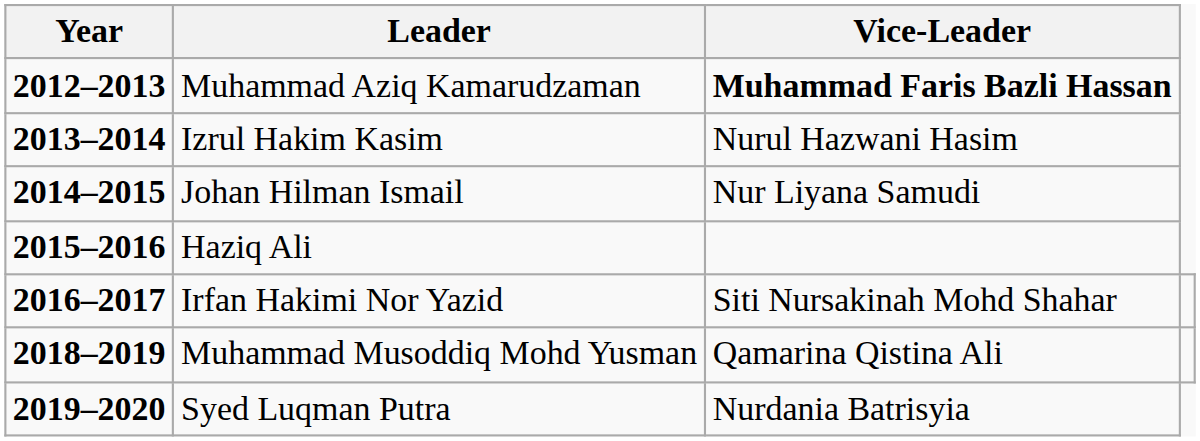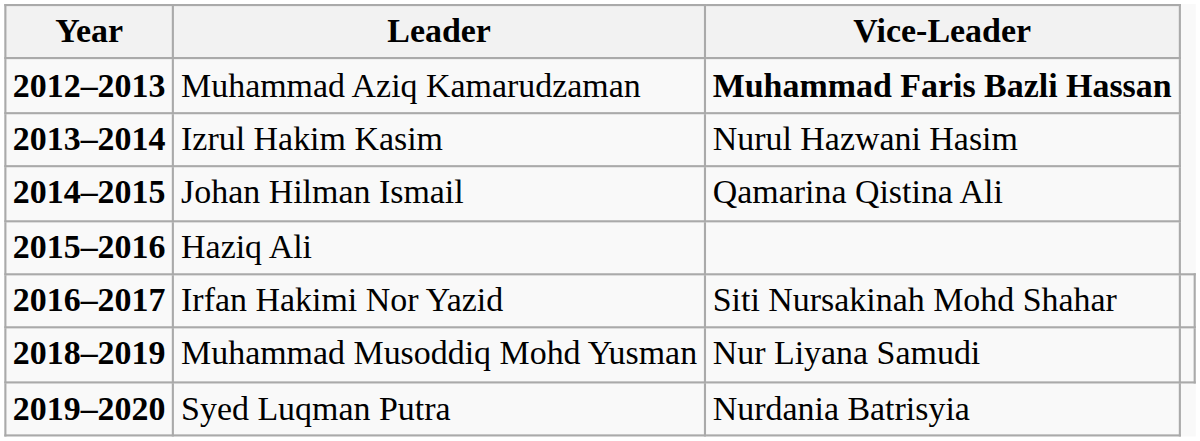(847, 192) Nur Liyana Samudi -> (858, 192) Qamarina Qistina Ali
(858, 354) Qamarina Qistina Ali -> (847, 354) Nur Liyana Samudi
